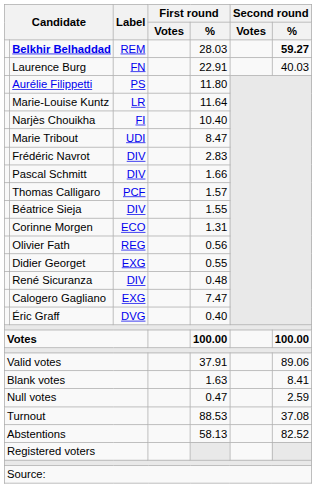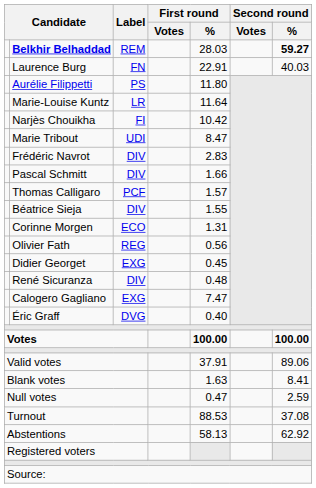(213, 120) 10.40 -> (213, 120) 10.42
(216, 263) 0.55 -> (216, 263) 0.45
(295, 433) 82.52 -> (295, 433) 62.92
